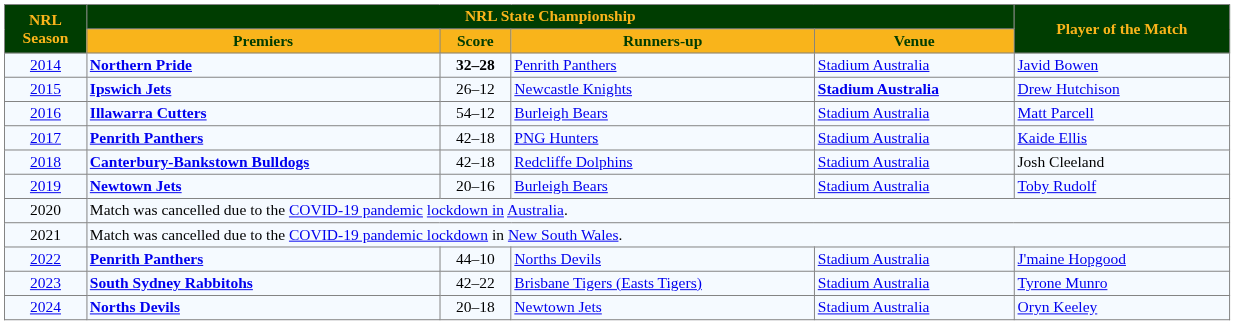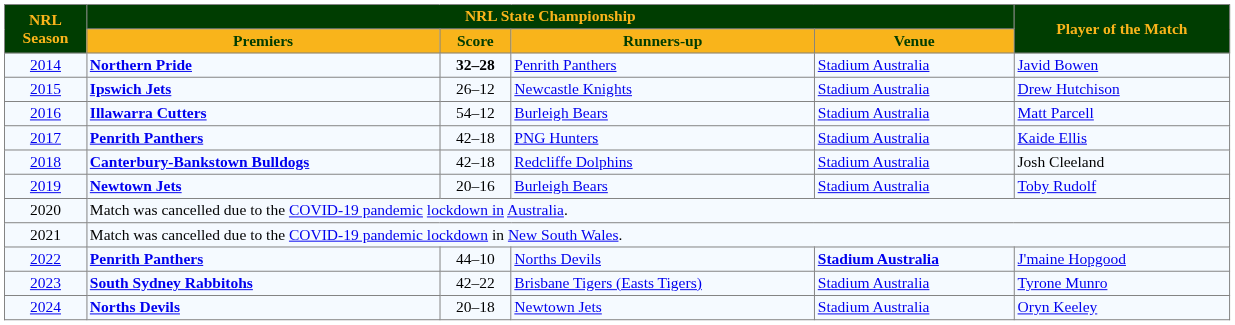(878, 89) bold -> (874, 89) normal
(874, 259) normal -> (878, 259) bold
